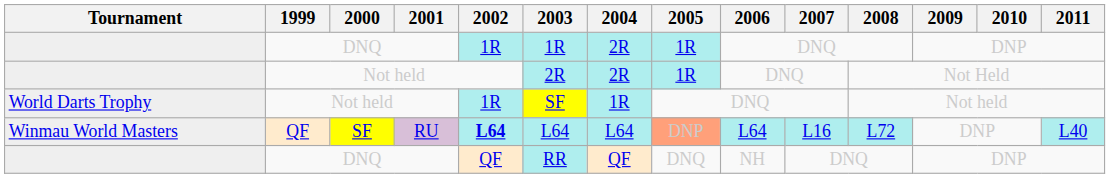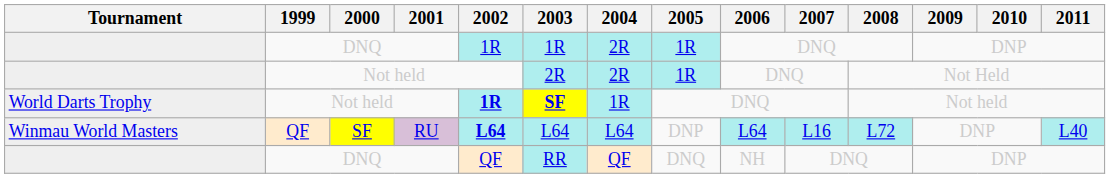(491, 103) normal -> (491, 103) bold
(555, 103) normal -> (555, 103) bold
(686, 131) lightsalmon background -> (686, 131) no background
